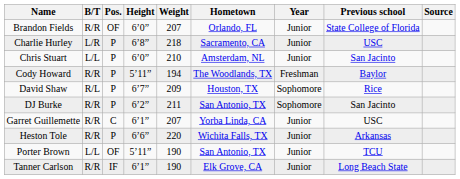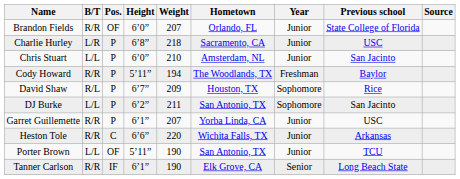(92, 105) R/R -> (92, 105) L/L
(113, 120) C -> (113, 120) P
(113, 136) P -> (113, 136) C
(299, 167) Junior -> (299, 167) Senior
